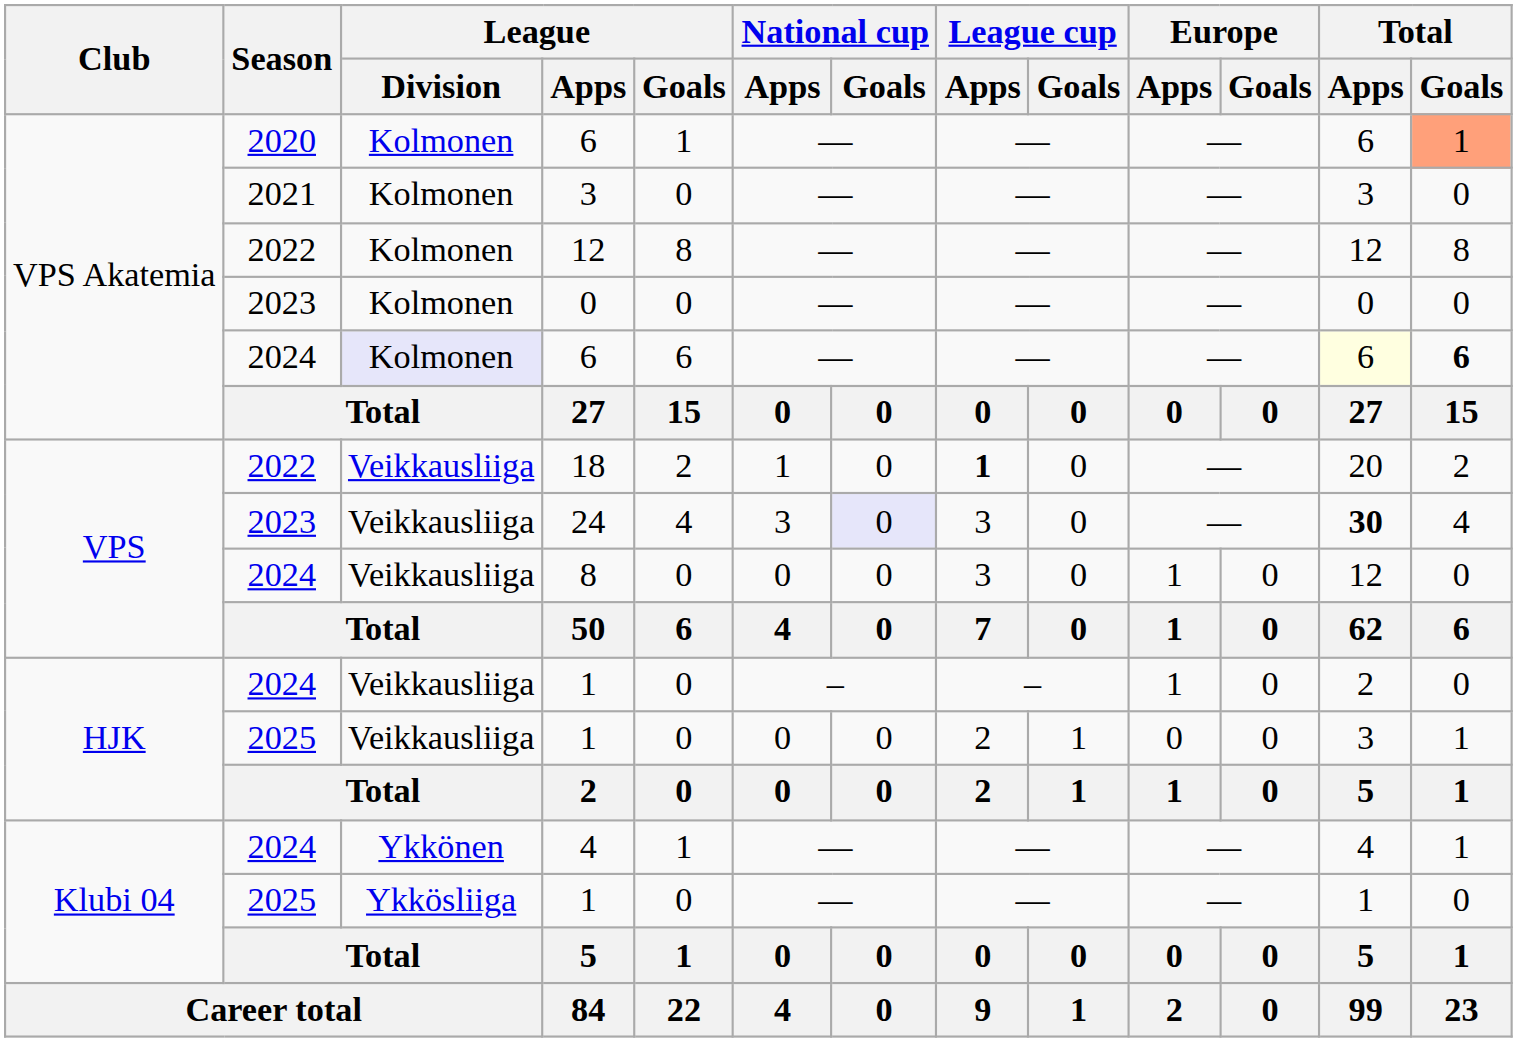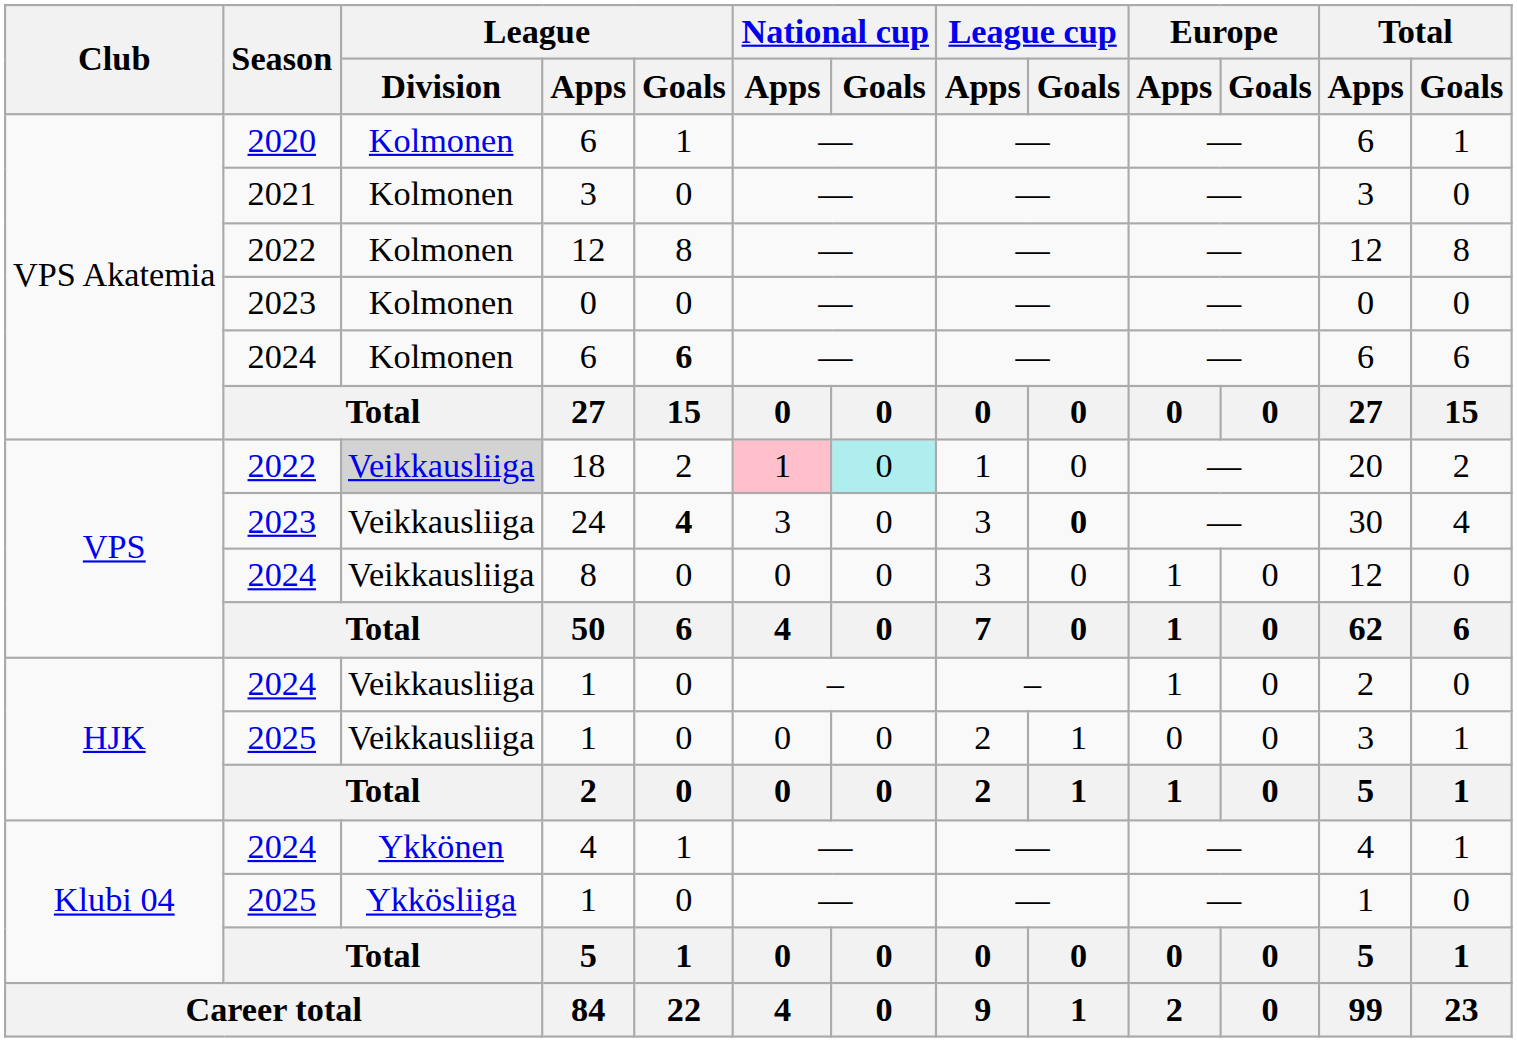(1461, 140) lightsalmon background -> (1461, 140) no background
(441, 357) lavender background -> (441, 357) no background
(684, 357) normal -> (684, 357) bold
(1366, 357) lightyellow background -> (1366, 357) no background
(1461, 357) bold -> (1461, 357) normal
(441, 466) no background -> (441, 466) lightgrey background
(782, 466) no background -> (782, 466) pink background
(884, 466) no background -> (884, 466) paleturquoise background
(983, 466) bold -> (983, 466) normal
(684, 520) normal -> (684, 520) bold
(884, 520) lavender background -> (884, 520) no background
(1079, 520) normal -> (1079, 520) bold
(1366, 520) bold -> (1366, 520) normal
